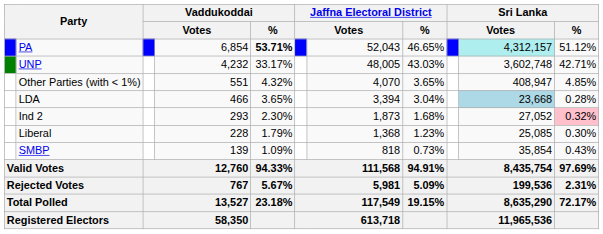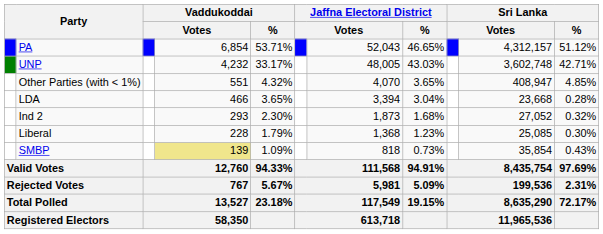(274, 47) bold -> (274, 47) normal
(528, 47) paleturquoise background -> (528, 47) no background
(535, 99) lightblue background -> (535, 99) no background
(581, 116) pink background -> (581, 116) no background
(239, 151) no background -> (239, 151) khaki background
